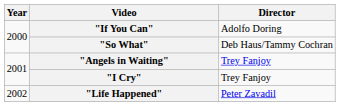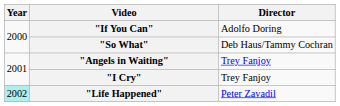(17, 93) no background -> (17, 93) paleturquoise background
